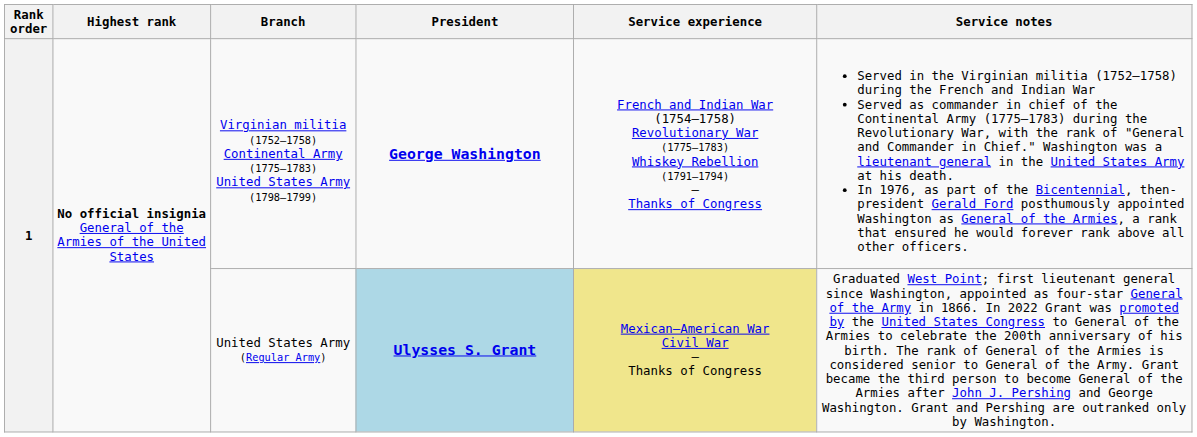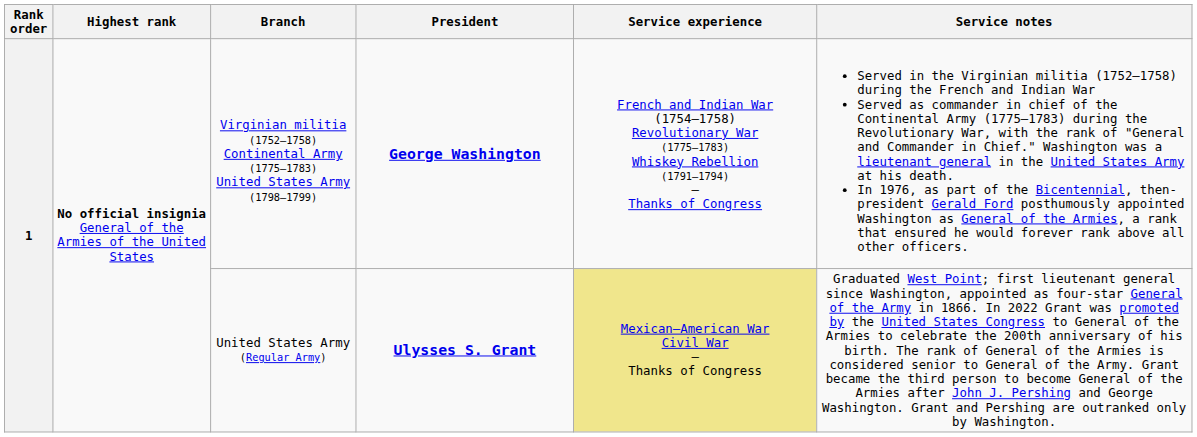(465, 350) lightblue background -> (465, 350) no background
